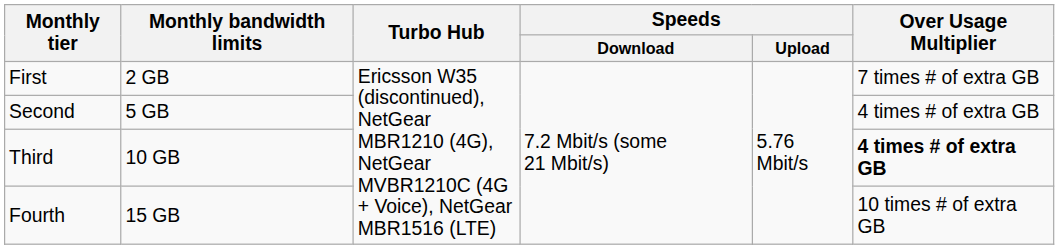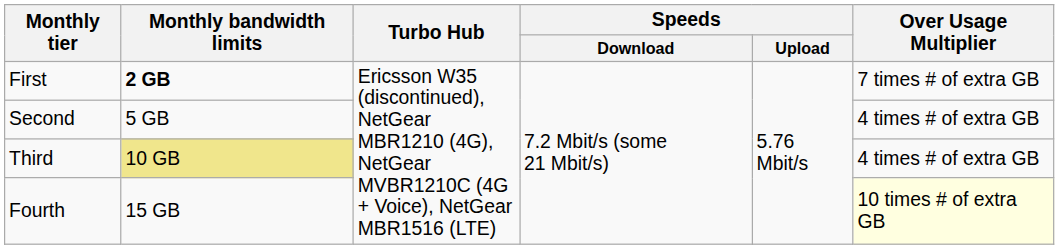(147, 77) normal -> (148, 80) bold
(153, 157) no background -> (153, 158) khaki background
(937, 157) bold -> (948, 158) normal
(937, 215) no background -> (937, 210) lightyellow background
